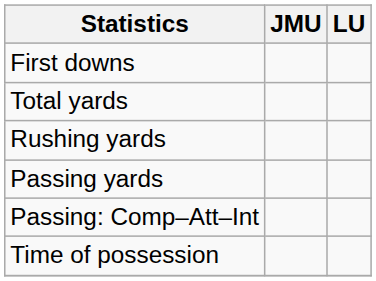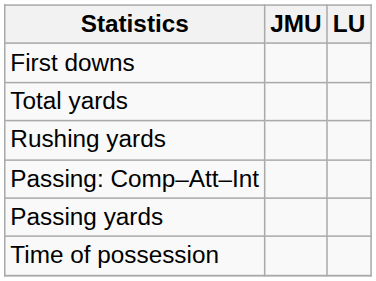rows swapped: (87, 178) <-> (135, 216)
